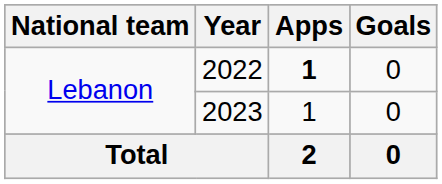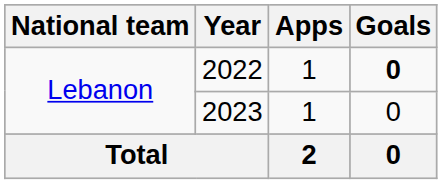(309, 69) bold -> (309, 69) normal
(393, 69) normal -> (393, 69) bold
